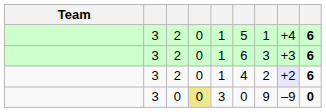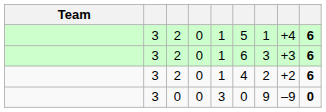(288, 76) lavender background -> (288, 76) no background
(199, 96) khaki background -> (199, 96) no background
